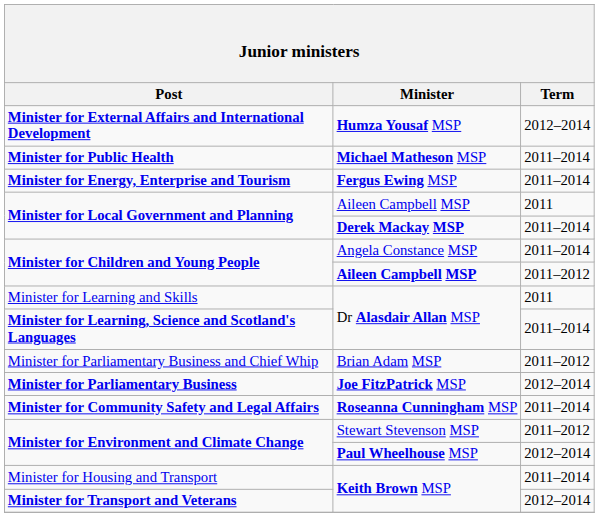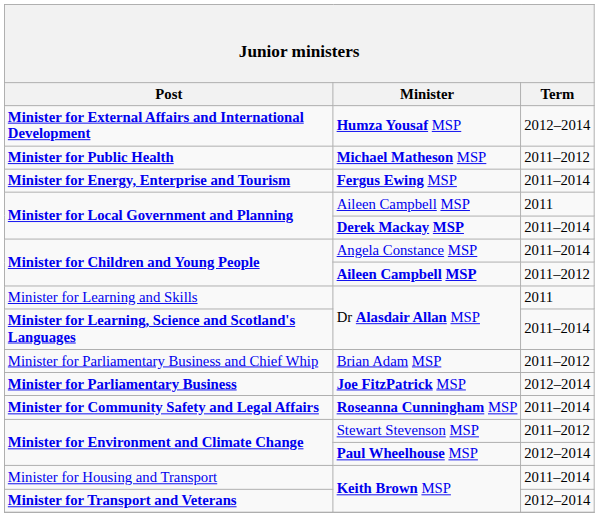(557, 157) 2011–2014 -> (557, 157) 2011–2012
